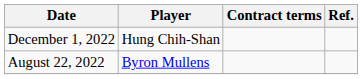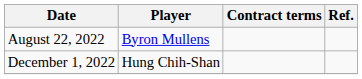rows swapped: (56, 62) <-> (61, 39)
